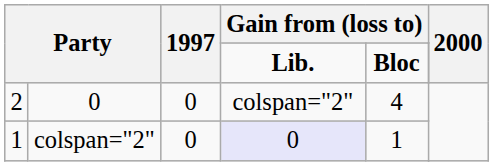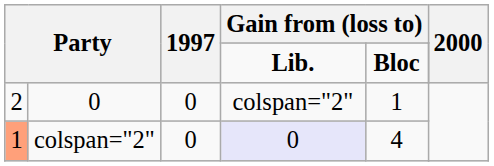(397, 101) 4 -> (397, 101) 1
(17, 140) no background -> (17, 140) lightsalmon background
(397, 140) 1 -> (397, 140) 4
